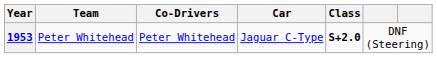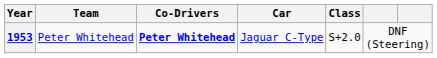(187, 37) normal -> (187, 37) bold
(345, 37) bold -> (345, 37) normal
